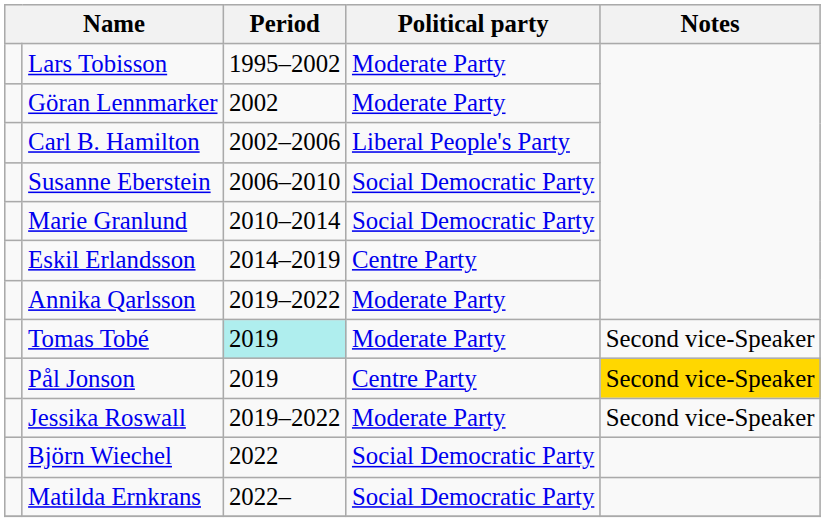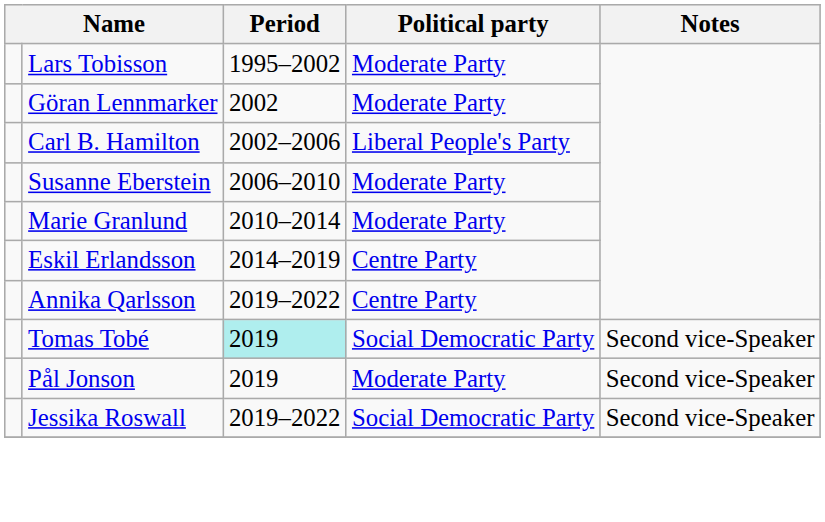(473, 181) Social Democratic Party -> (429, 181) Moderate Party
(473, 220) Social Democratic Party -> (429, 220) Moderate Party
(429, 299) Moderate Party -> (414, 299) Centre Party
(429, 338) Moderate Party -> (473, 338) Social Democratic Party
(414, 378) Centre Party -> (429, 378) Moderate Party
(710, 378) gold background -> (710, 378) no background
(429, 417) Moderate Party -> (473, 417) Social Democratic Party
- row: (100, 456)
- row: (115, 496)
